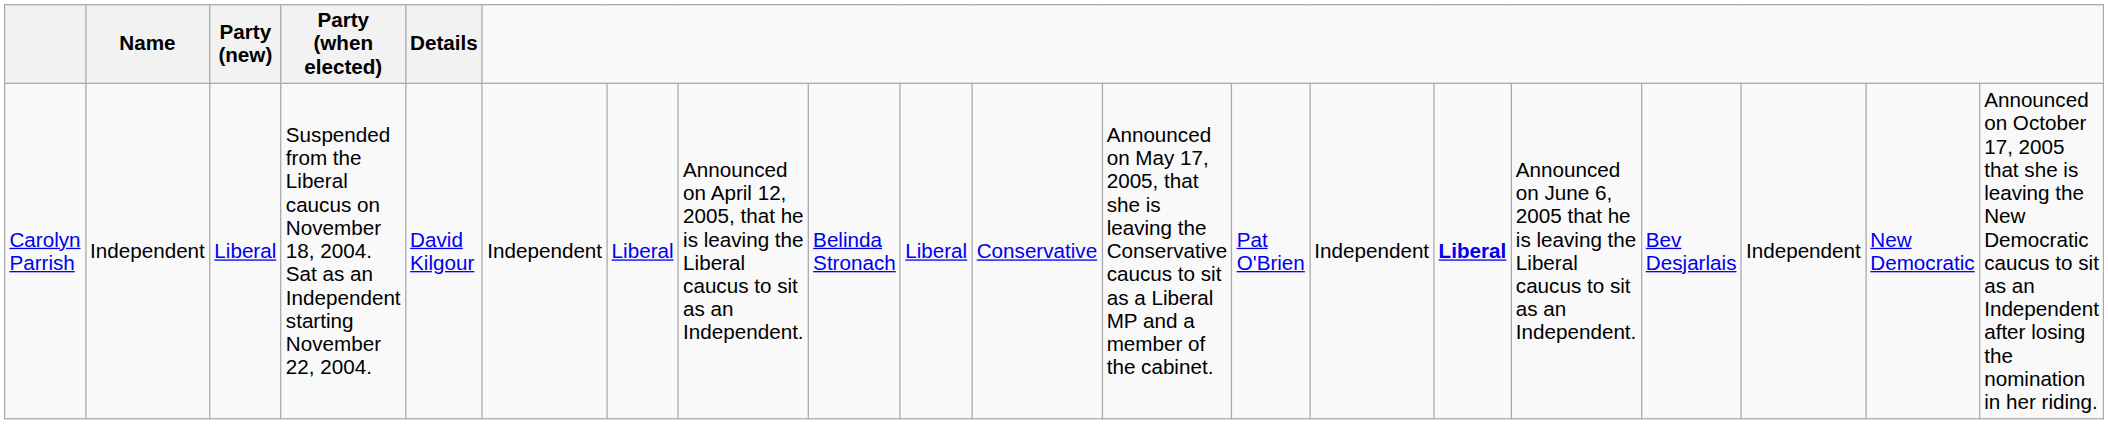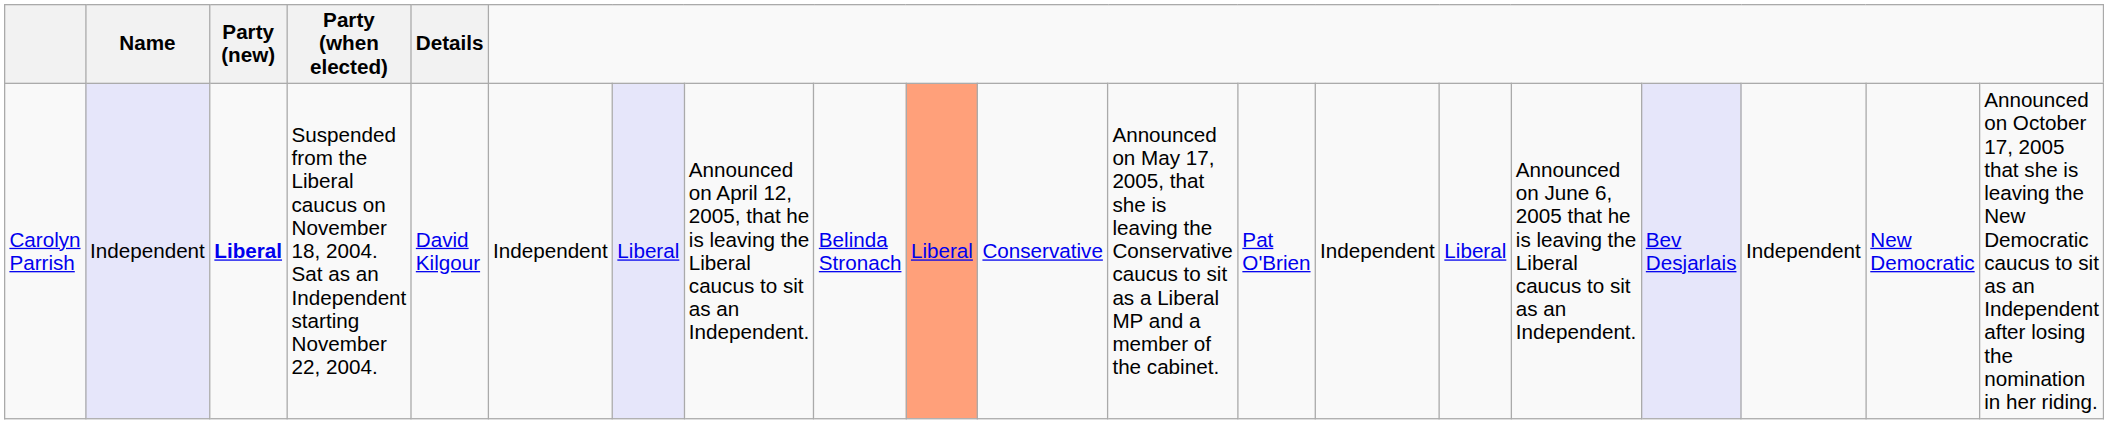(147, 250) no background -> (147, 250) lavender background
(245, 250) normal -> (248, 250) bold
(643, 250) no background -> (648, 250) lavender background
(936, 250) no background -> (942, 250) lightsalmon background
(1472, 250) bold -> (1475, 250) normal
(1691, 250) no background -> (1691, 250) lavender background
